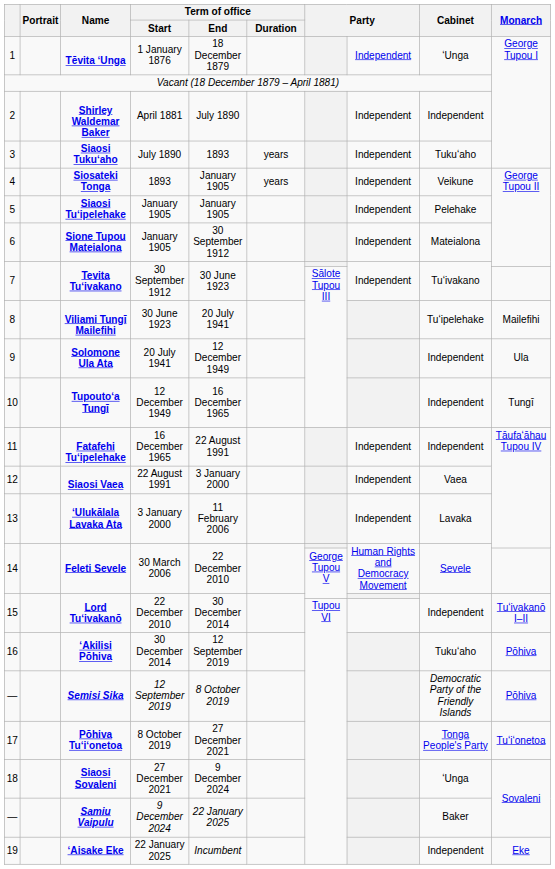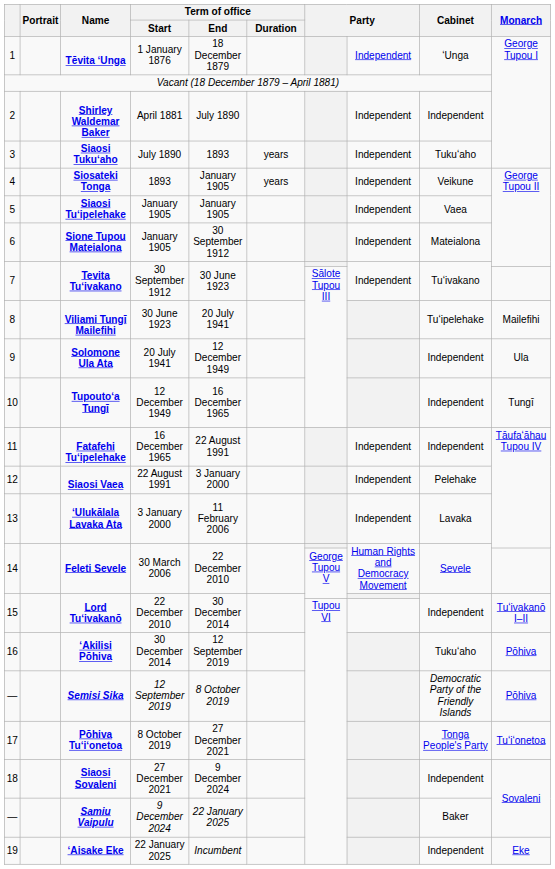(455, 209) Pelehake -> (455, 209) Vaea
(455, 480) Vaea -> (455, 480) Pelehake
(455, 779) ʻUnga -> (455, 779) Independent
